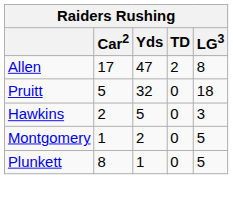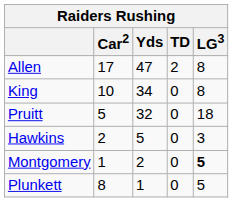+ row: (23, 91)
(201, 138) normal -> (201, 161) bold
